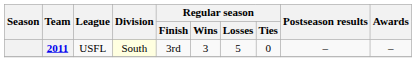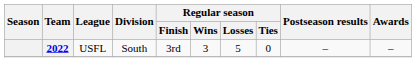(57, 48) 2011 -> (57, 48) 2022
(134, 48) lightyellow background -> (134, 48) no background
